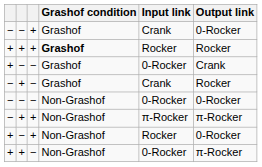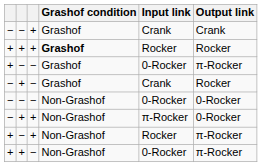(218, 30) 0-Rocker -> (211, 30) Crank
(211, 65) Crank -> (219, 65) π-Rocker
(219, 118) π-Rocker -> (218, 118) 0-Rocker
(218, 135) 0-Rocker -> (219, 135) π-Rocker
